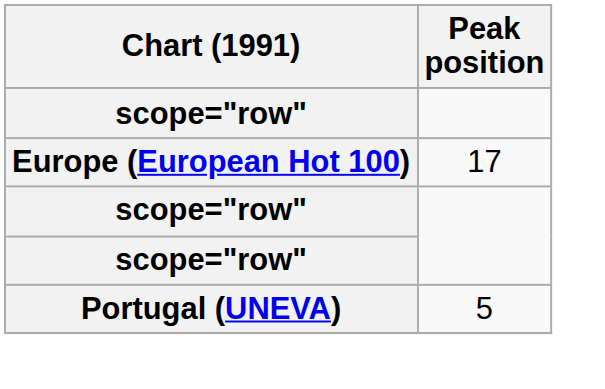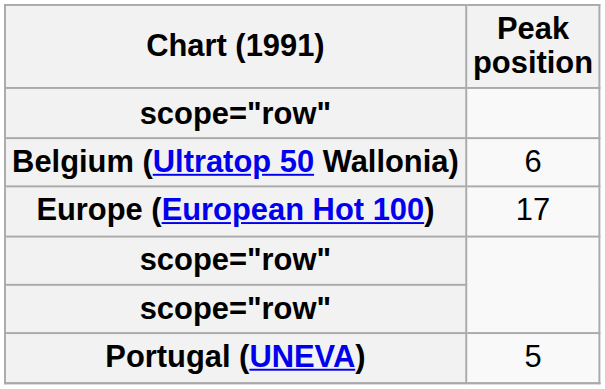+ row: (235, 161)
